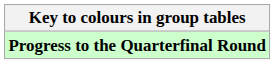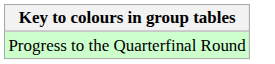(137, 44) bold -> (127, 44) normal
